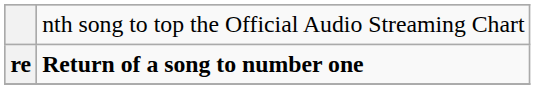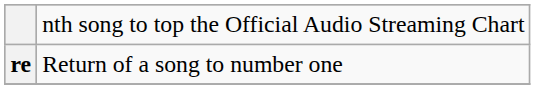(203, 63) bold -> (193, 63) normal
